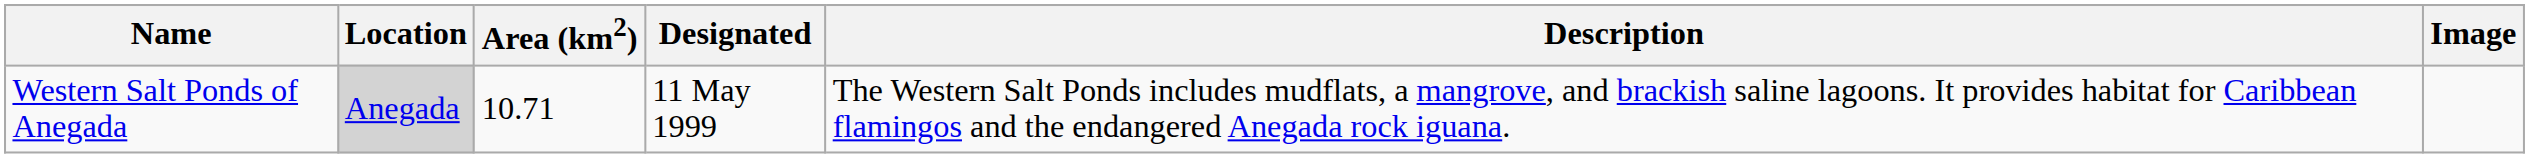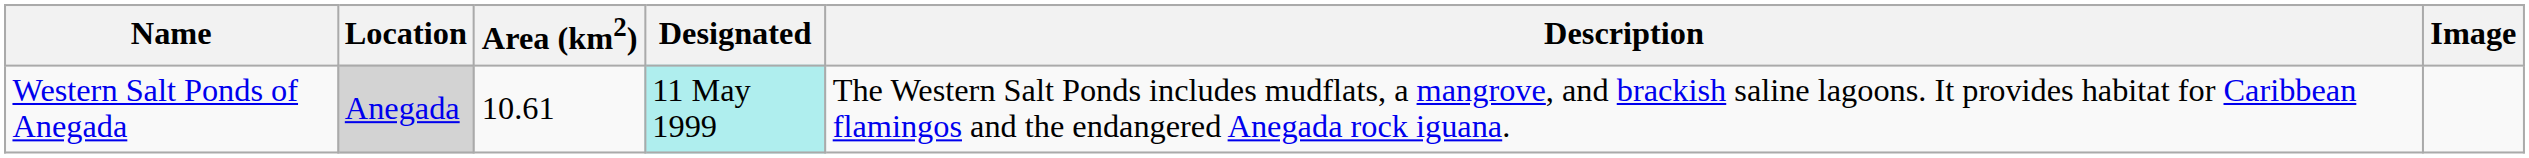(518, 108) 10.71 -> (518, 108) 10.61
(702, 108) no background -> (702, 108) paleturquoise background
